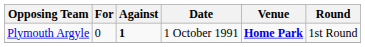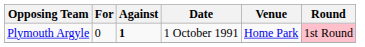(274, 33) bold -> (271, 33) normal
(333, 33) no background -> (328, 33) pink background
